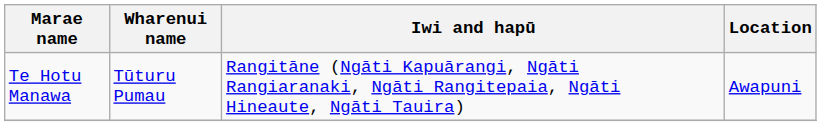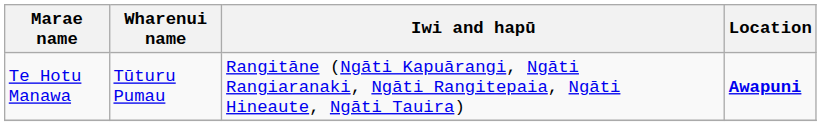(765, 87) normal -> (765, 87) bold
